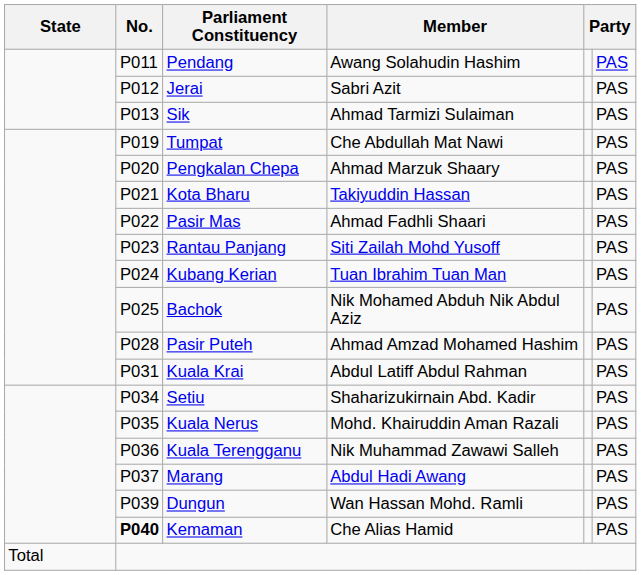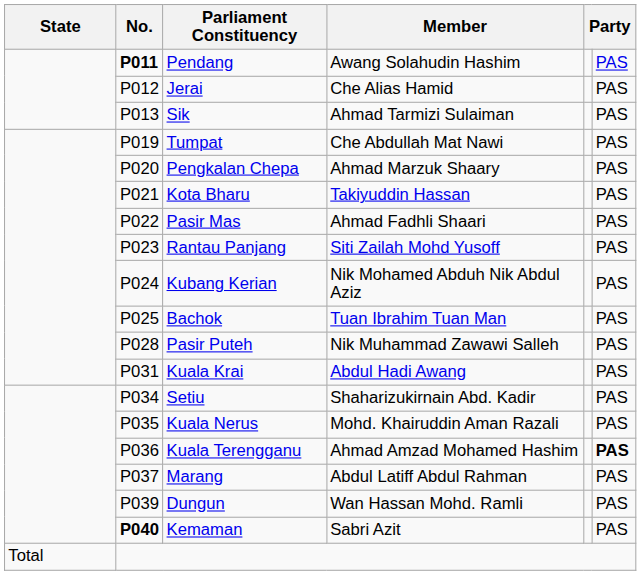(139, 62) normal -> (139, 62) bold
(365, 89) Sabri Azit -> (392, 89) Che Alias Hamid
(418, 273) Tuan Ibrahim Tuan Man -> (445, 283) Nik Mohamed Abduh Nik Abdul Aziz
(445, 309) Nik Mohamed Abduh Nik Abdul Aziz -> (418, 319) Tuan Ibrahim Tuan Man
(454, 345) Ahmad Amzad Mohamed Hashim -> (444, 345) Nik Muhammad Zawawi Salleh
(429, 371) Abdul Latiff Abdul Rahman -> (398, 371) Abdul Hadi Awang
(444, 450) Nik Muhammad Zawawi Salleh -> (454, 450) Ahmad Amzad Mohamed Hashim
(612, 450) normal -> (612, 450) bold
(398, 477) Abdul Hadi Awang -> (429, 477) Abdul Latiff Abdul Rahman
(392, 530) Che Alias Hamid -> (365, 530) Sabri Azit
